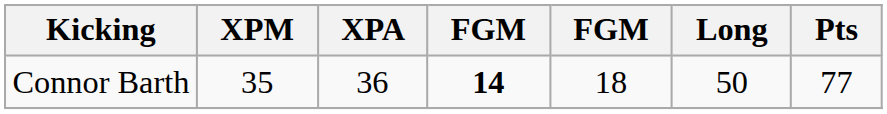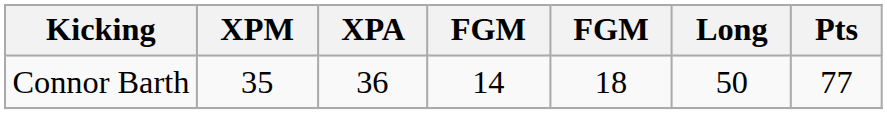(488, 81) bold -> (488, 81) normal
